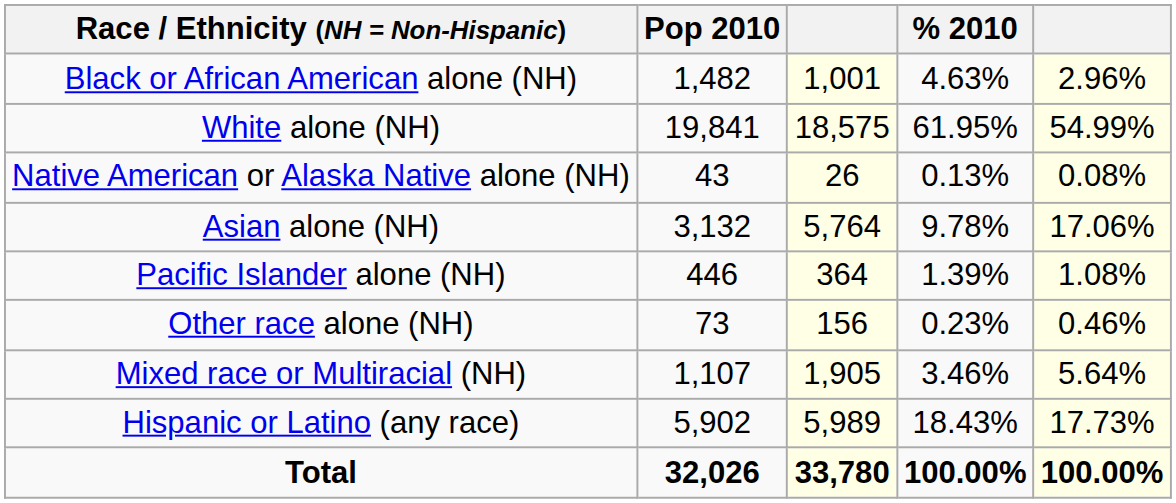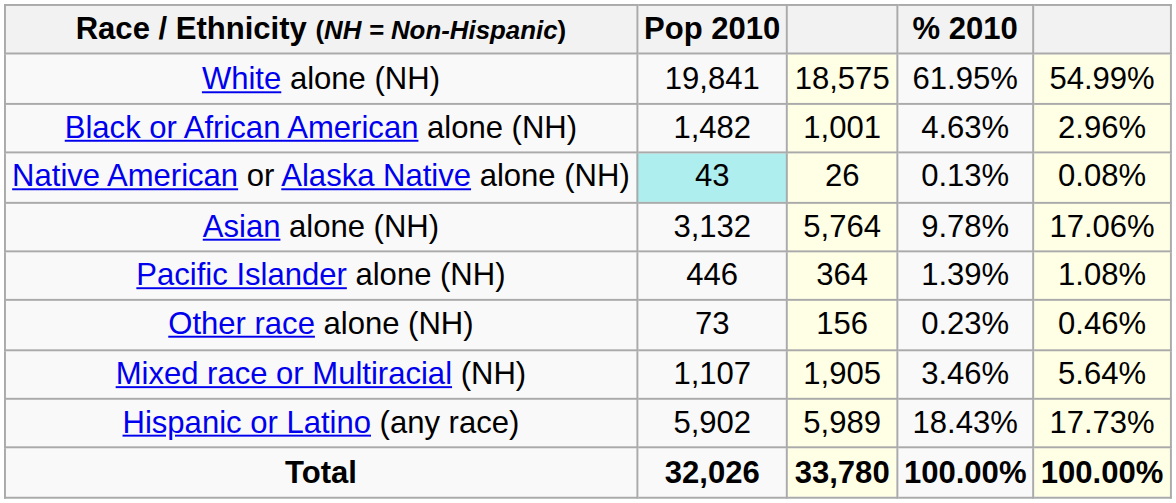rows swapped: (321, 127) <-> (321, 78)
(712, 176) no background -> (712, 176) paleturquoise background
